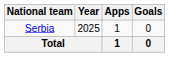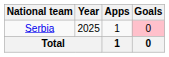(148, 28) no background -> (148, 28) pink background
